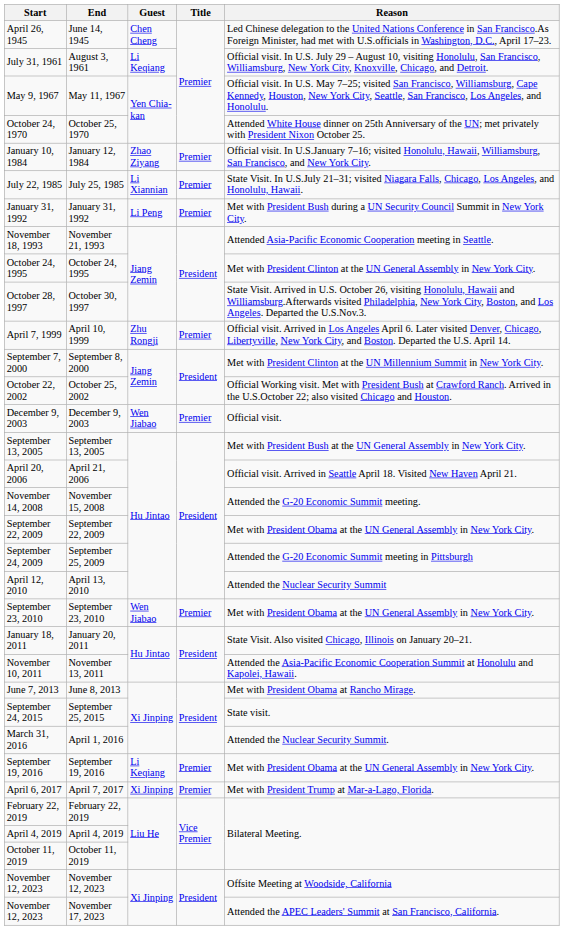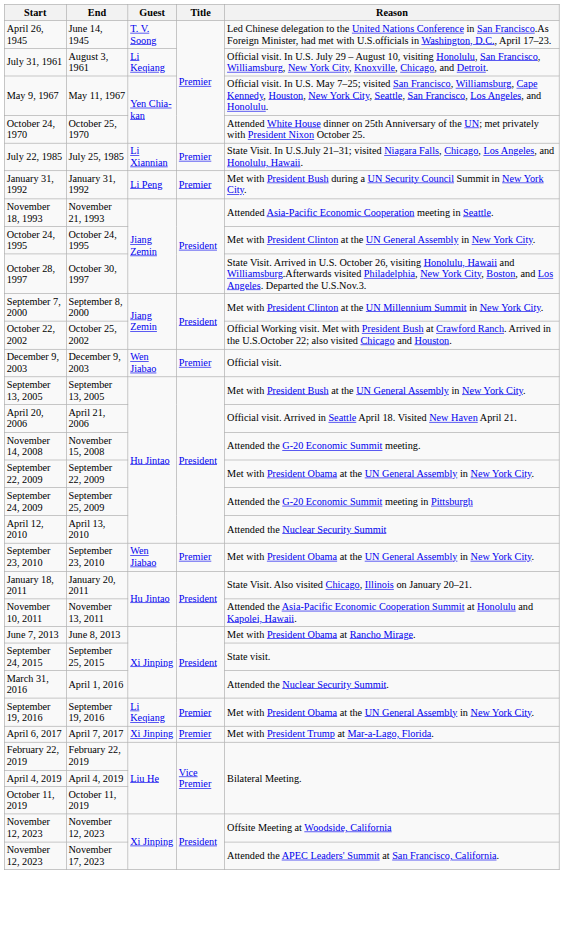(144, 34) Chen Cheng -> (143, 34) T. V. Soong
- row: (92, 157)
- row: (87, 335)
